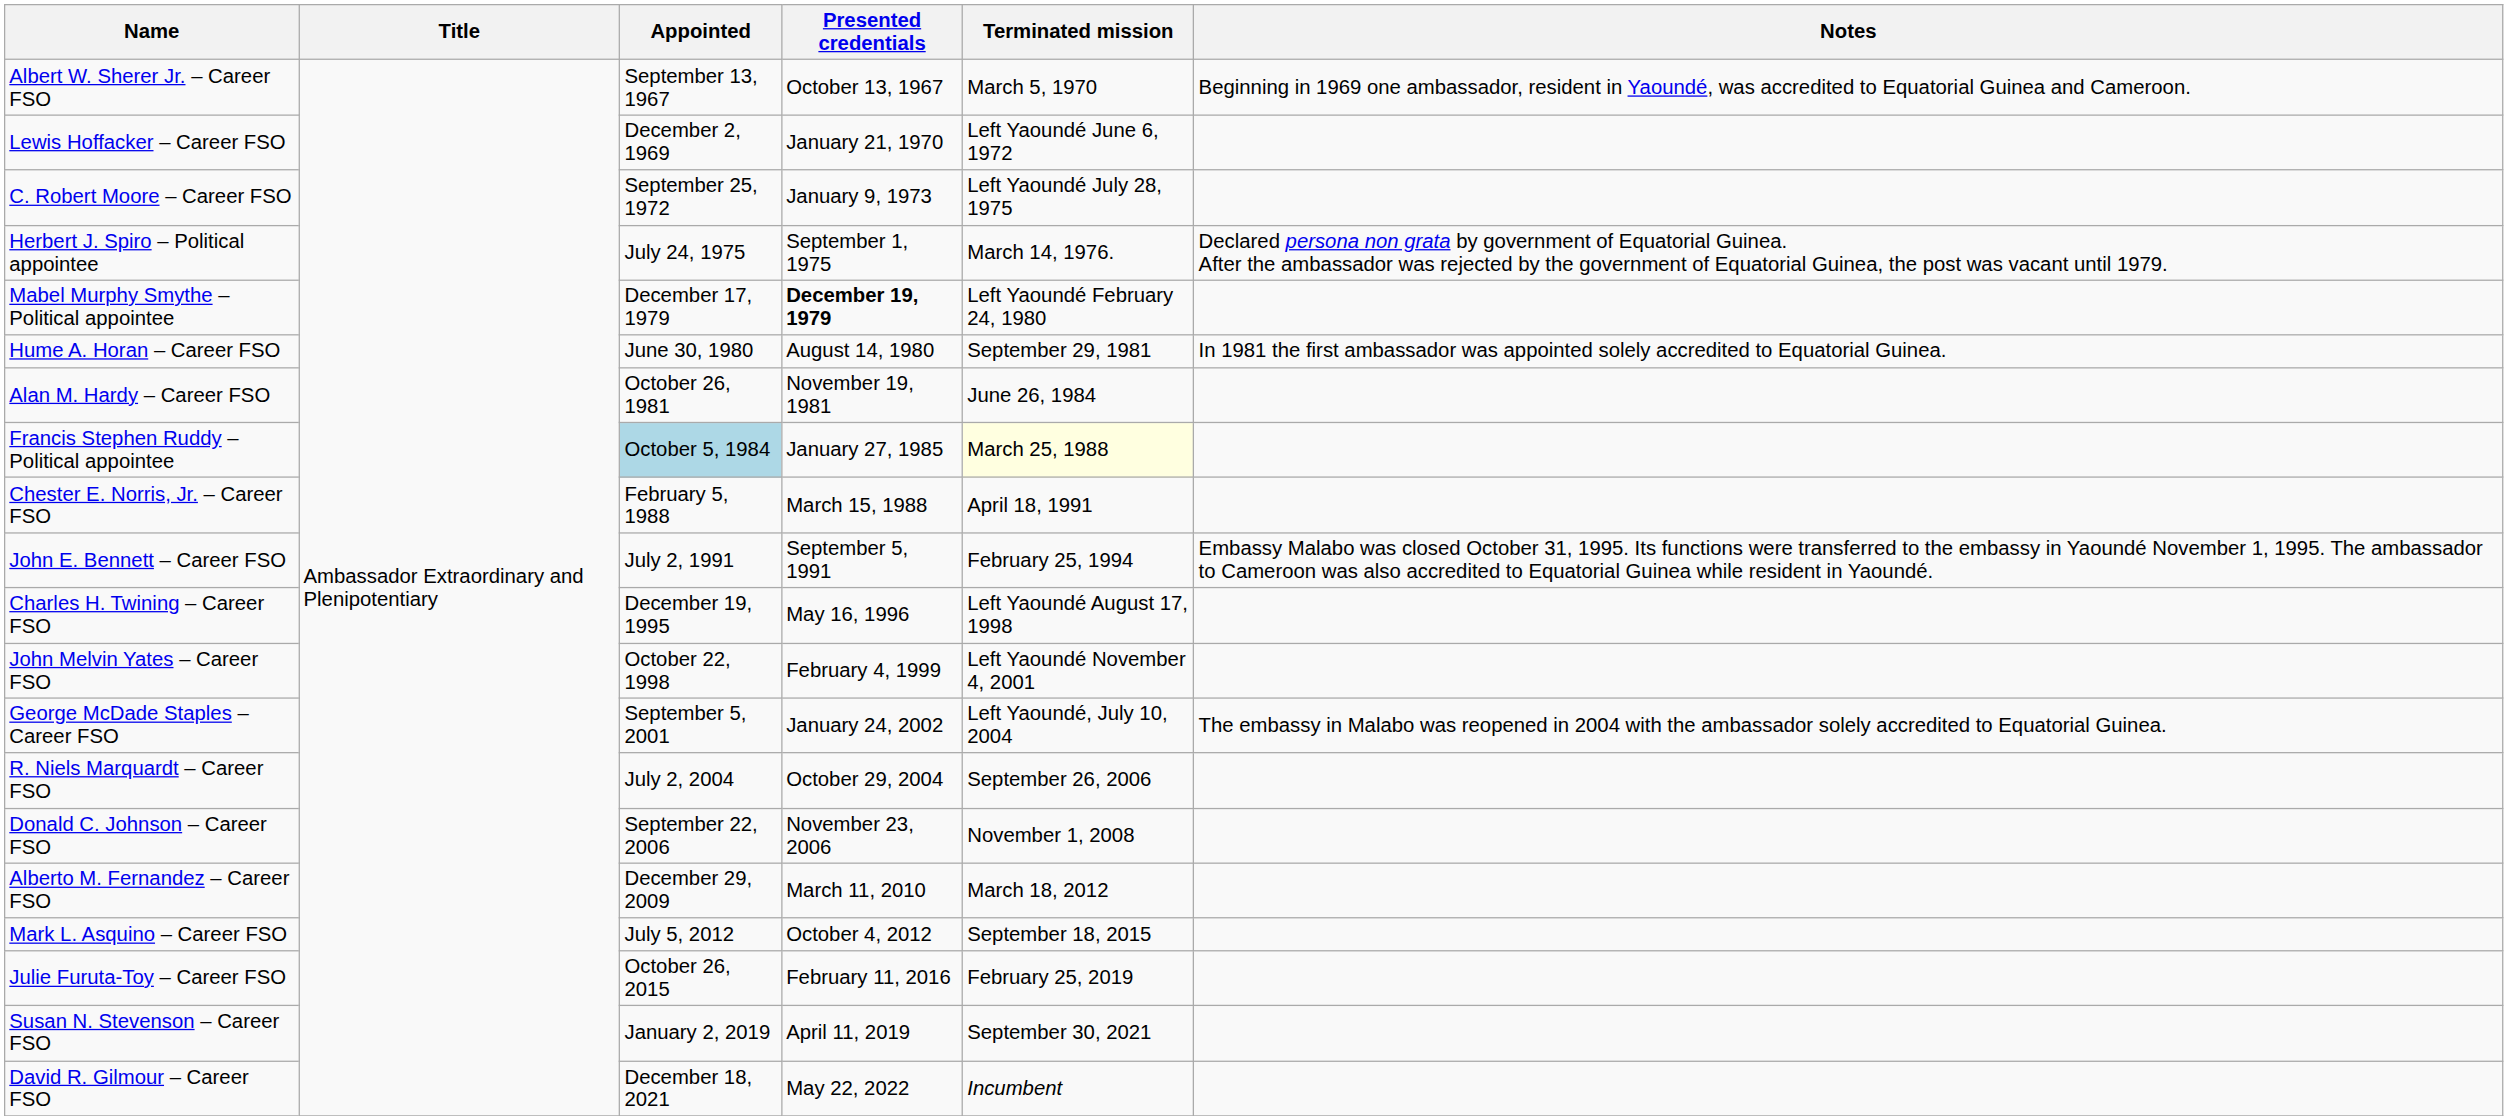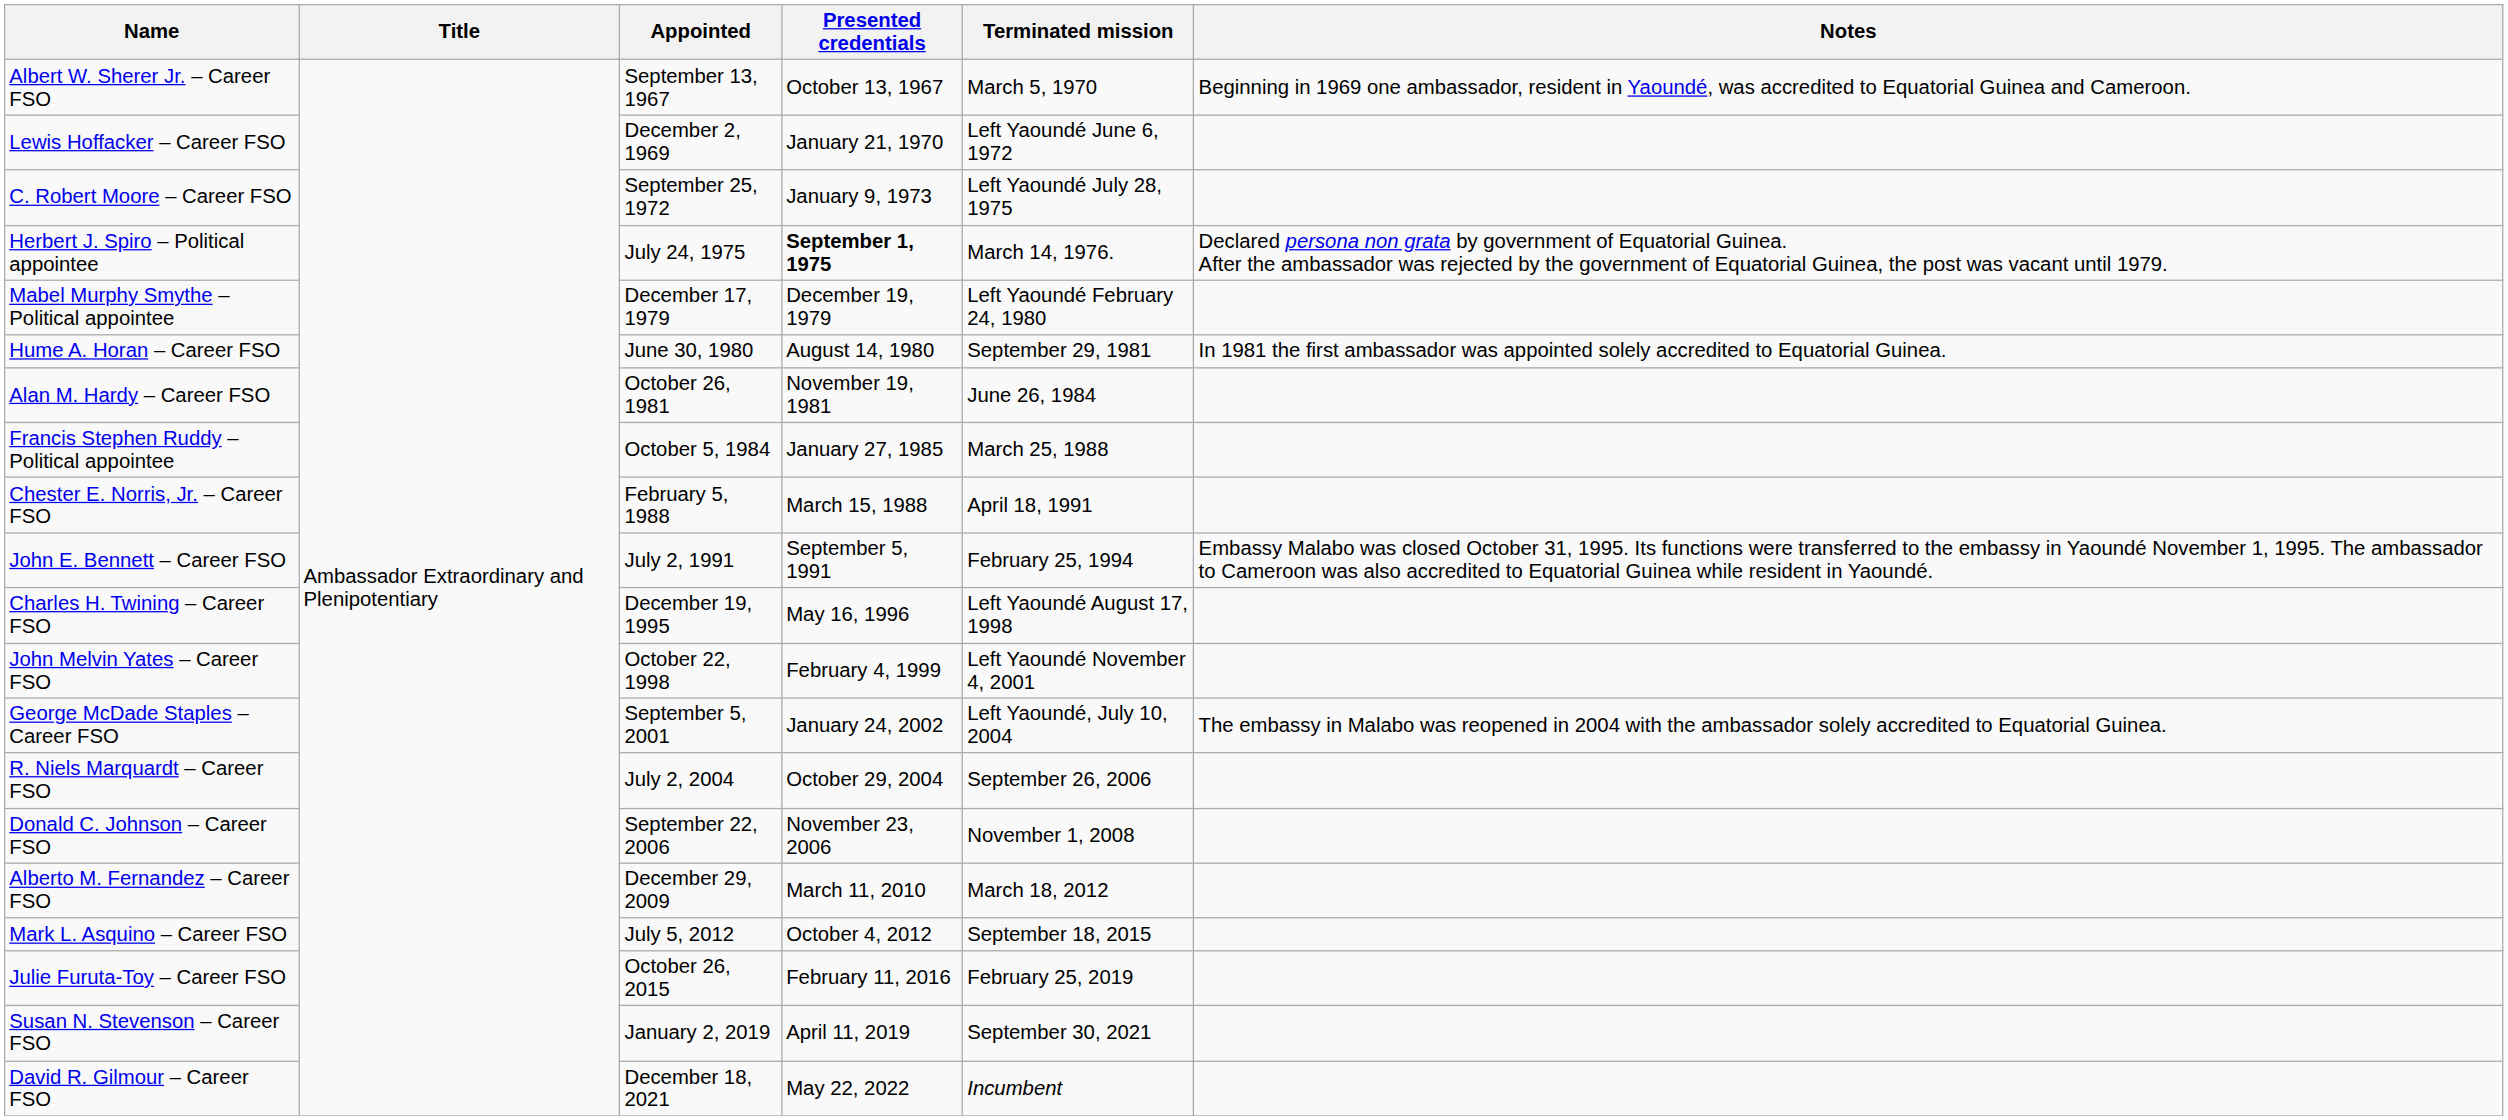(847, 252) normal -> (850, 252) bold
(852, 307) bold -> (850, 307) normal
(697, 449) lightblue background -> (697, 449) no background
(1038, 449) lightyellow background -> (1038, 449) no background
